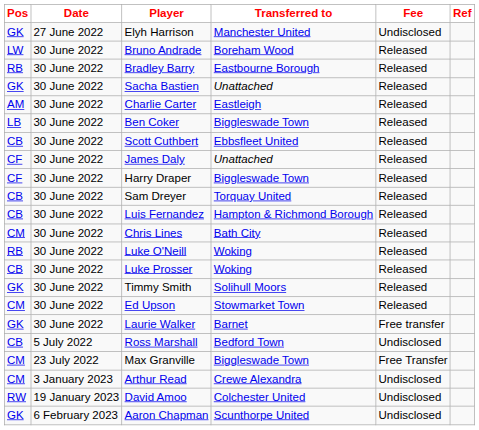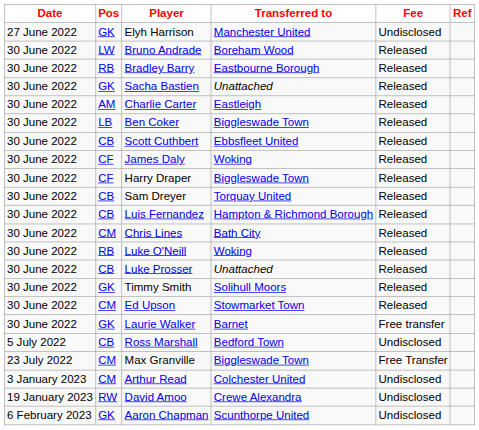columns swapped: (76, 13) <-> (18, 13)
(243, 159) Unattached -> (233, 159) Woking
(233, 269) Woking -> (243, 269) Unattached
(258, 379) Crewe Alexandra -> (260, 379) Colchester United
(260, 397) Colchester United -> (258, 397) Crewe Alexandra
